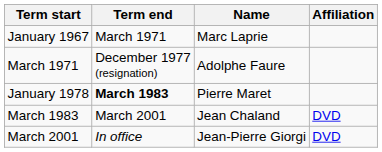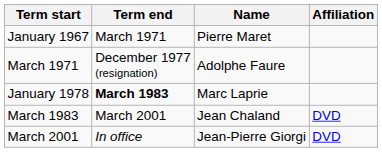(232, 36) Marc Laprie -> (234, 36) Pierre Maret
(234, 94) Pierre Maret -> (232, 94) Marc Laprie
